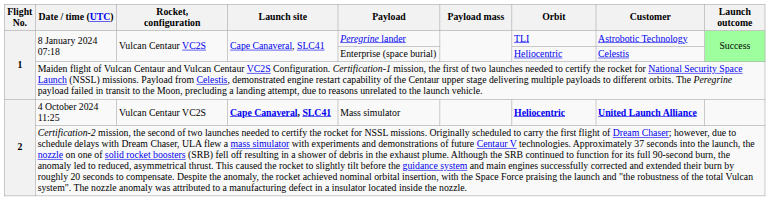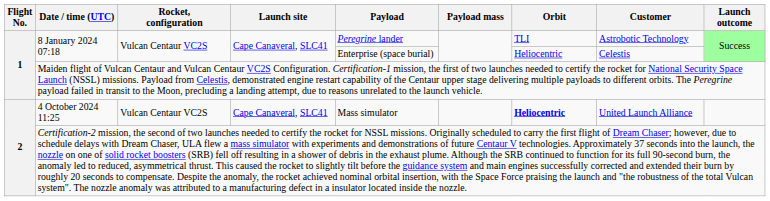(281, 112) bold -> (280, 112) normal
(647, 112) bold -> (646, 112) normal
